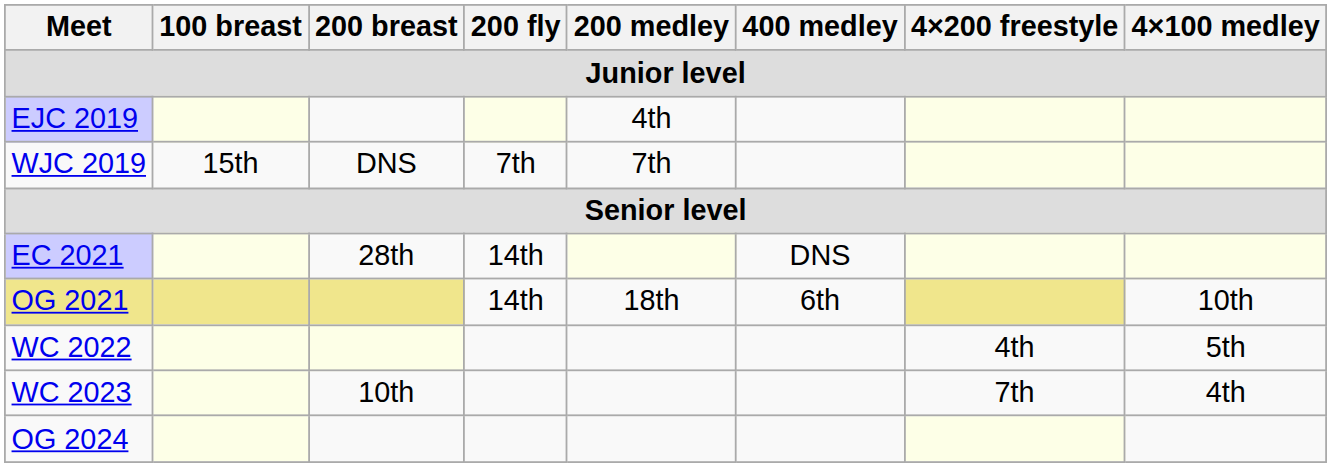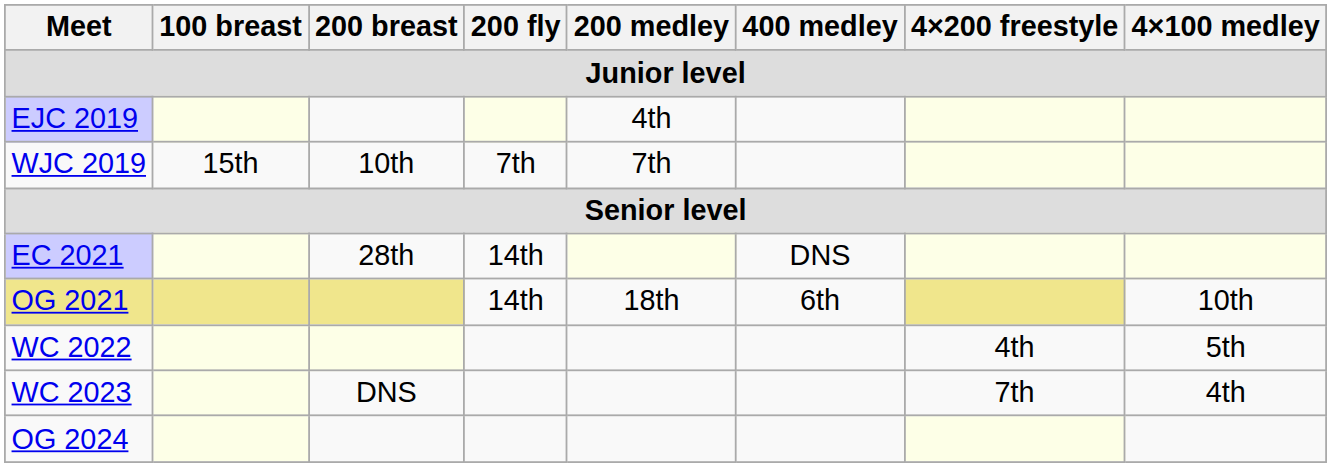(386, 164) DNS -> (386, 164) 10th
(386, 392) 10th -> (386, 392) DNS
